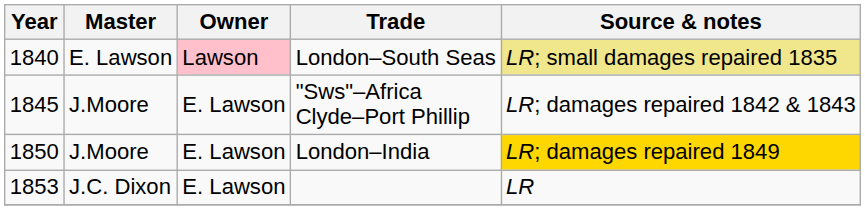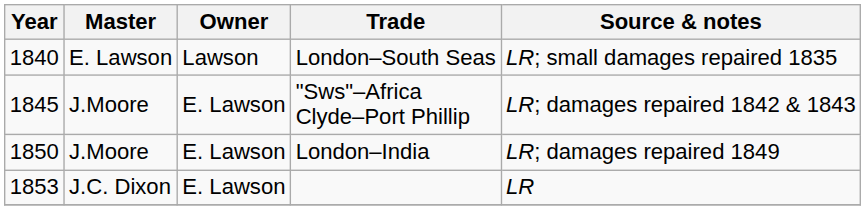(220, 57) pink background -> (220, 57) no background
(672, 57) khaki background -> (672, 57) no background
(643, 151) gold background -> (643, 151) no background
